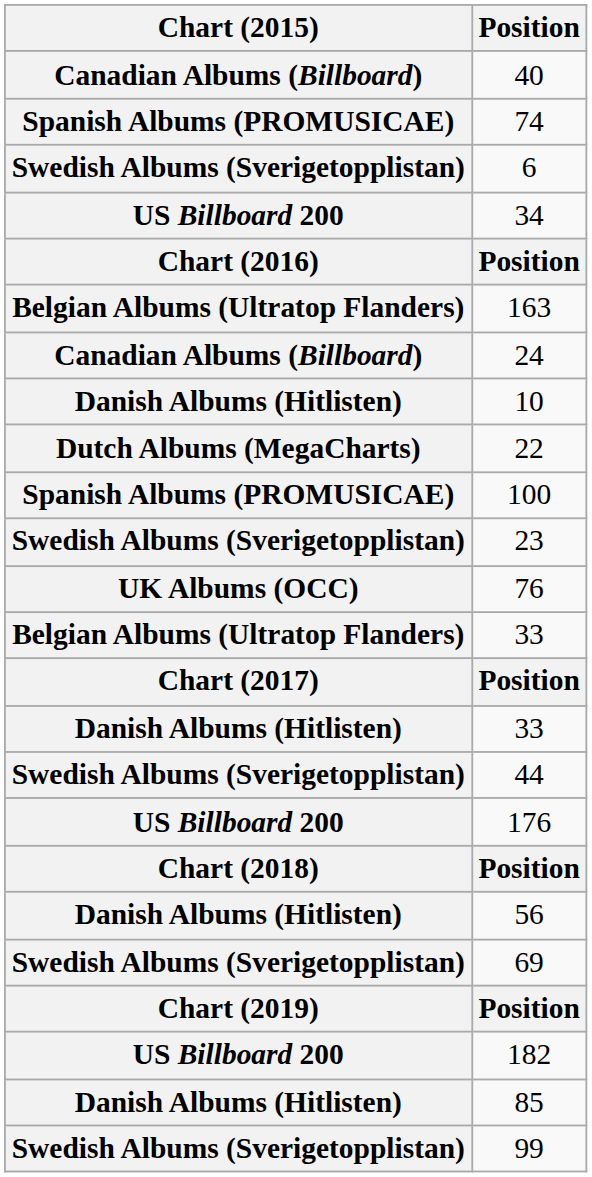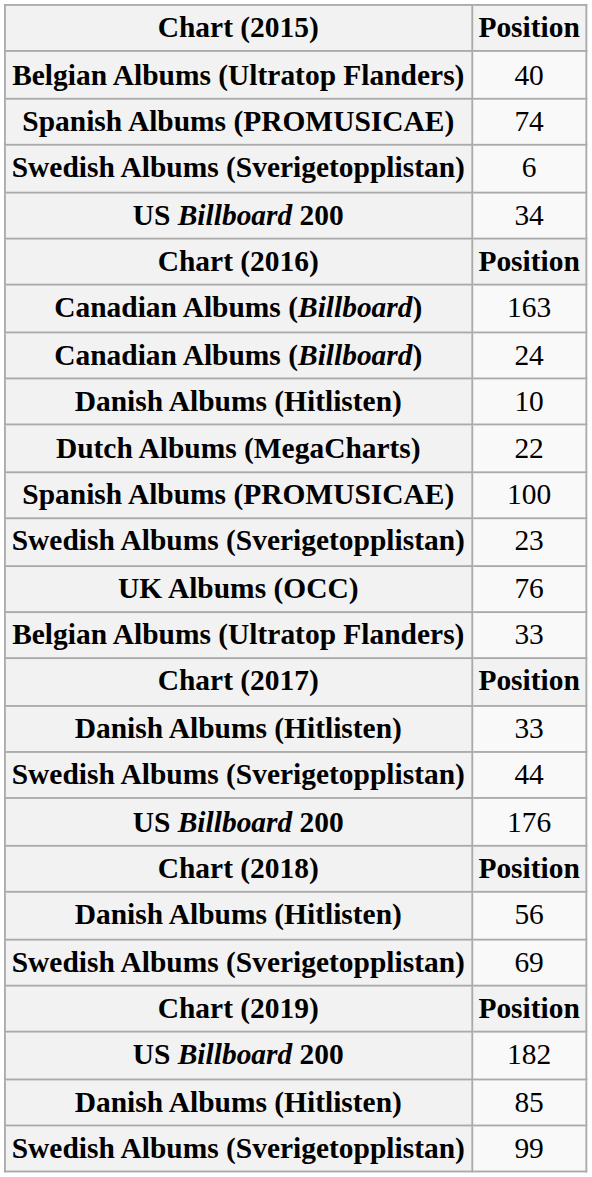(238, 74) Canadian Albums (Billboard) -> (238, 74) Belgian Albums (Ultratop Flanders)
(238, 307) Belgian Albums (Ultratop Flanders) -> (238, 307) Canadian Albums (Billboard)
